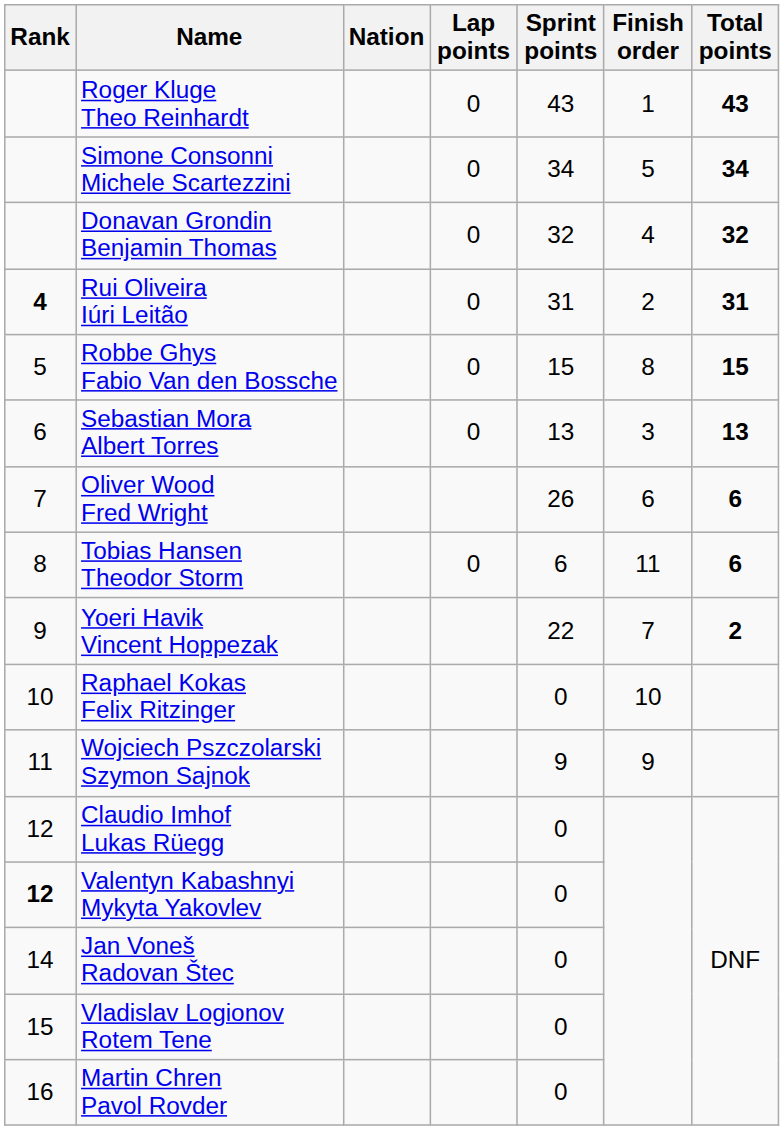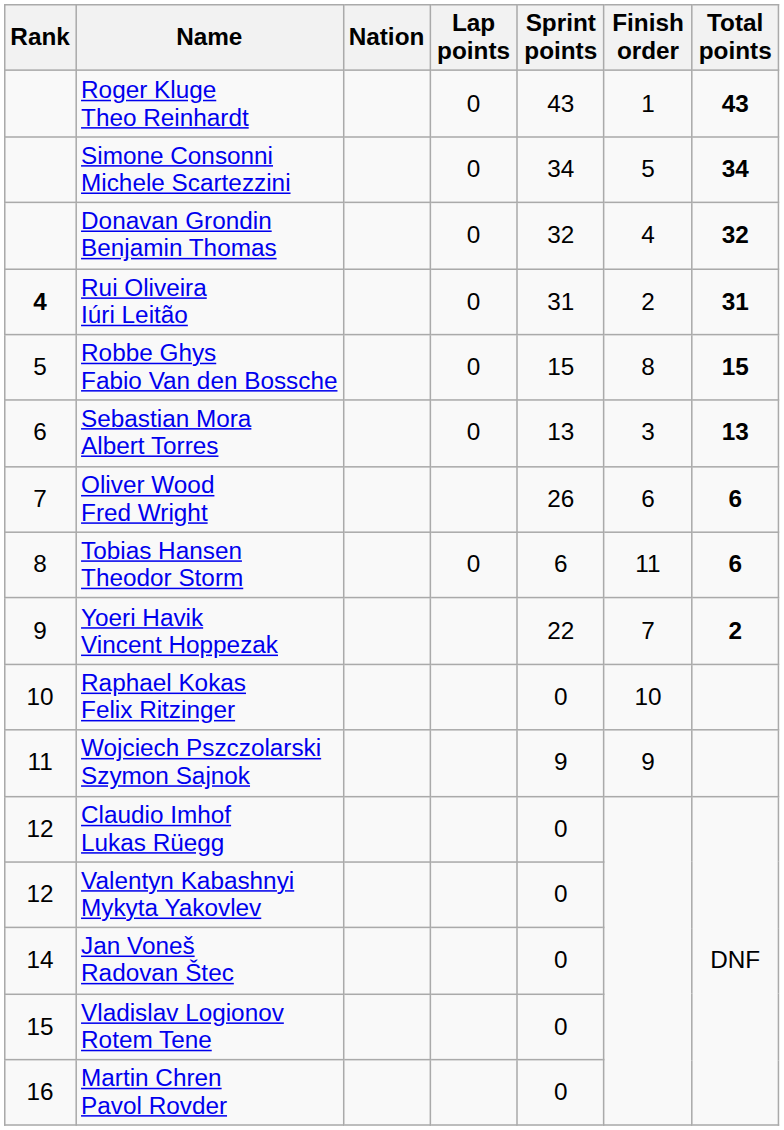(40, 894) bold -> (40, 894) normal
